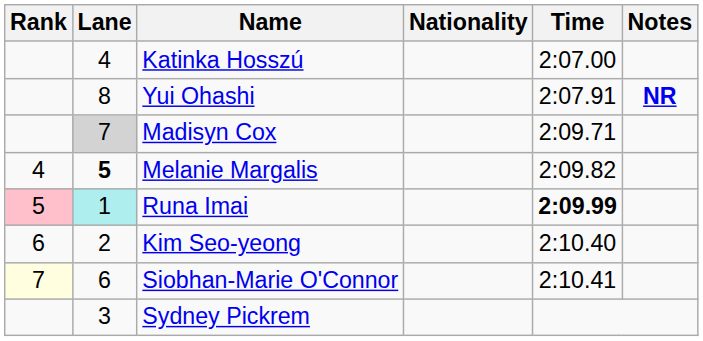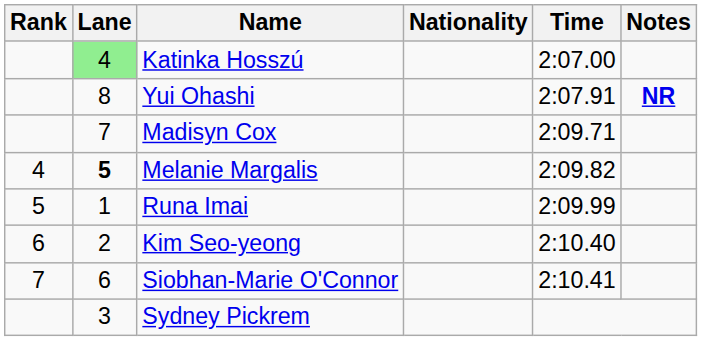(105, 59) no background -> (105, 59) lightgreen background
(105, 133) lightgrey background -> (105, 133) no background
(38, 206) pink background -> (38, 206) no background
(105, 206) paleturquoise background -> (105, 206) no background
(578, 206) bold -> (577, 206) normal
(38, 280) lightyellow background -> (38, 280) no background
